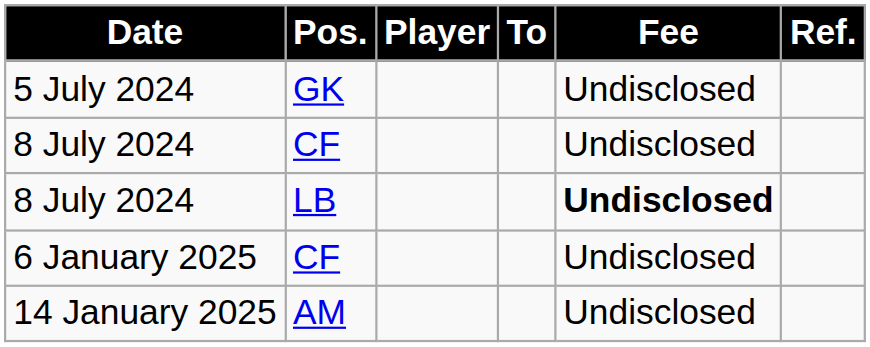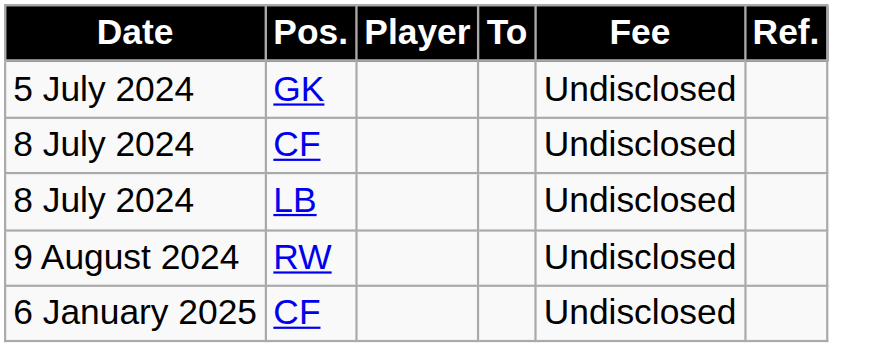(668, 200) bold -> (640, 200) normal
+ row: (126, 256)
- row: (145, 312)
